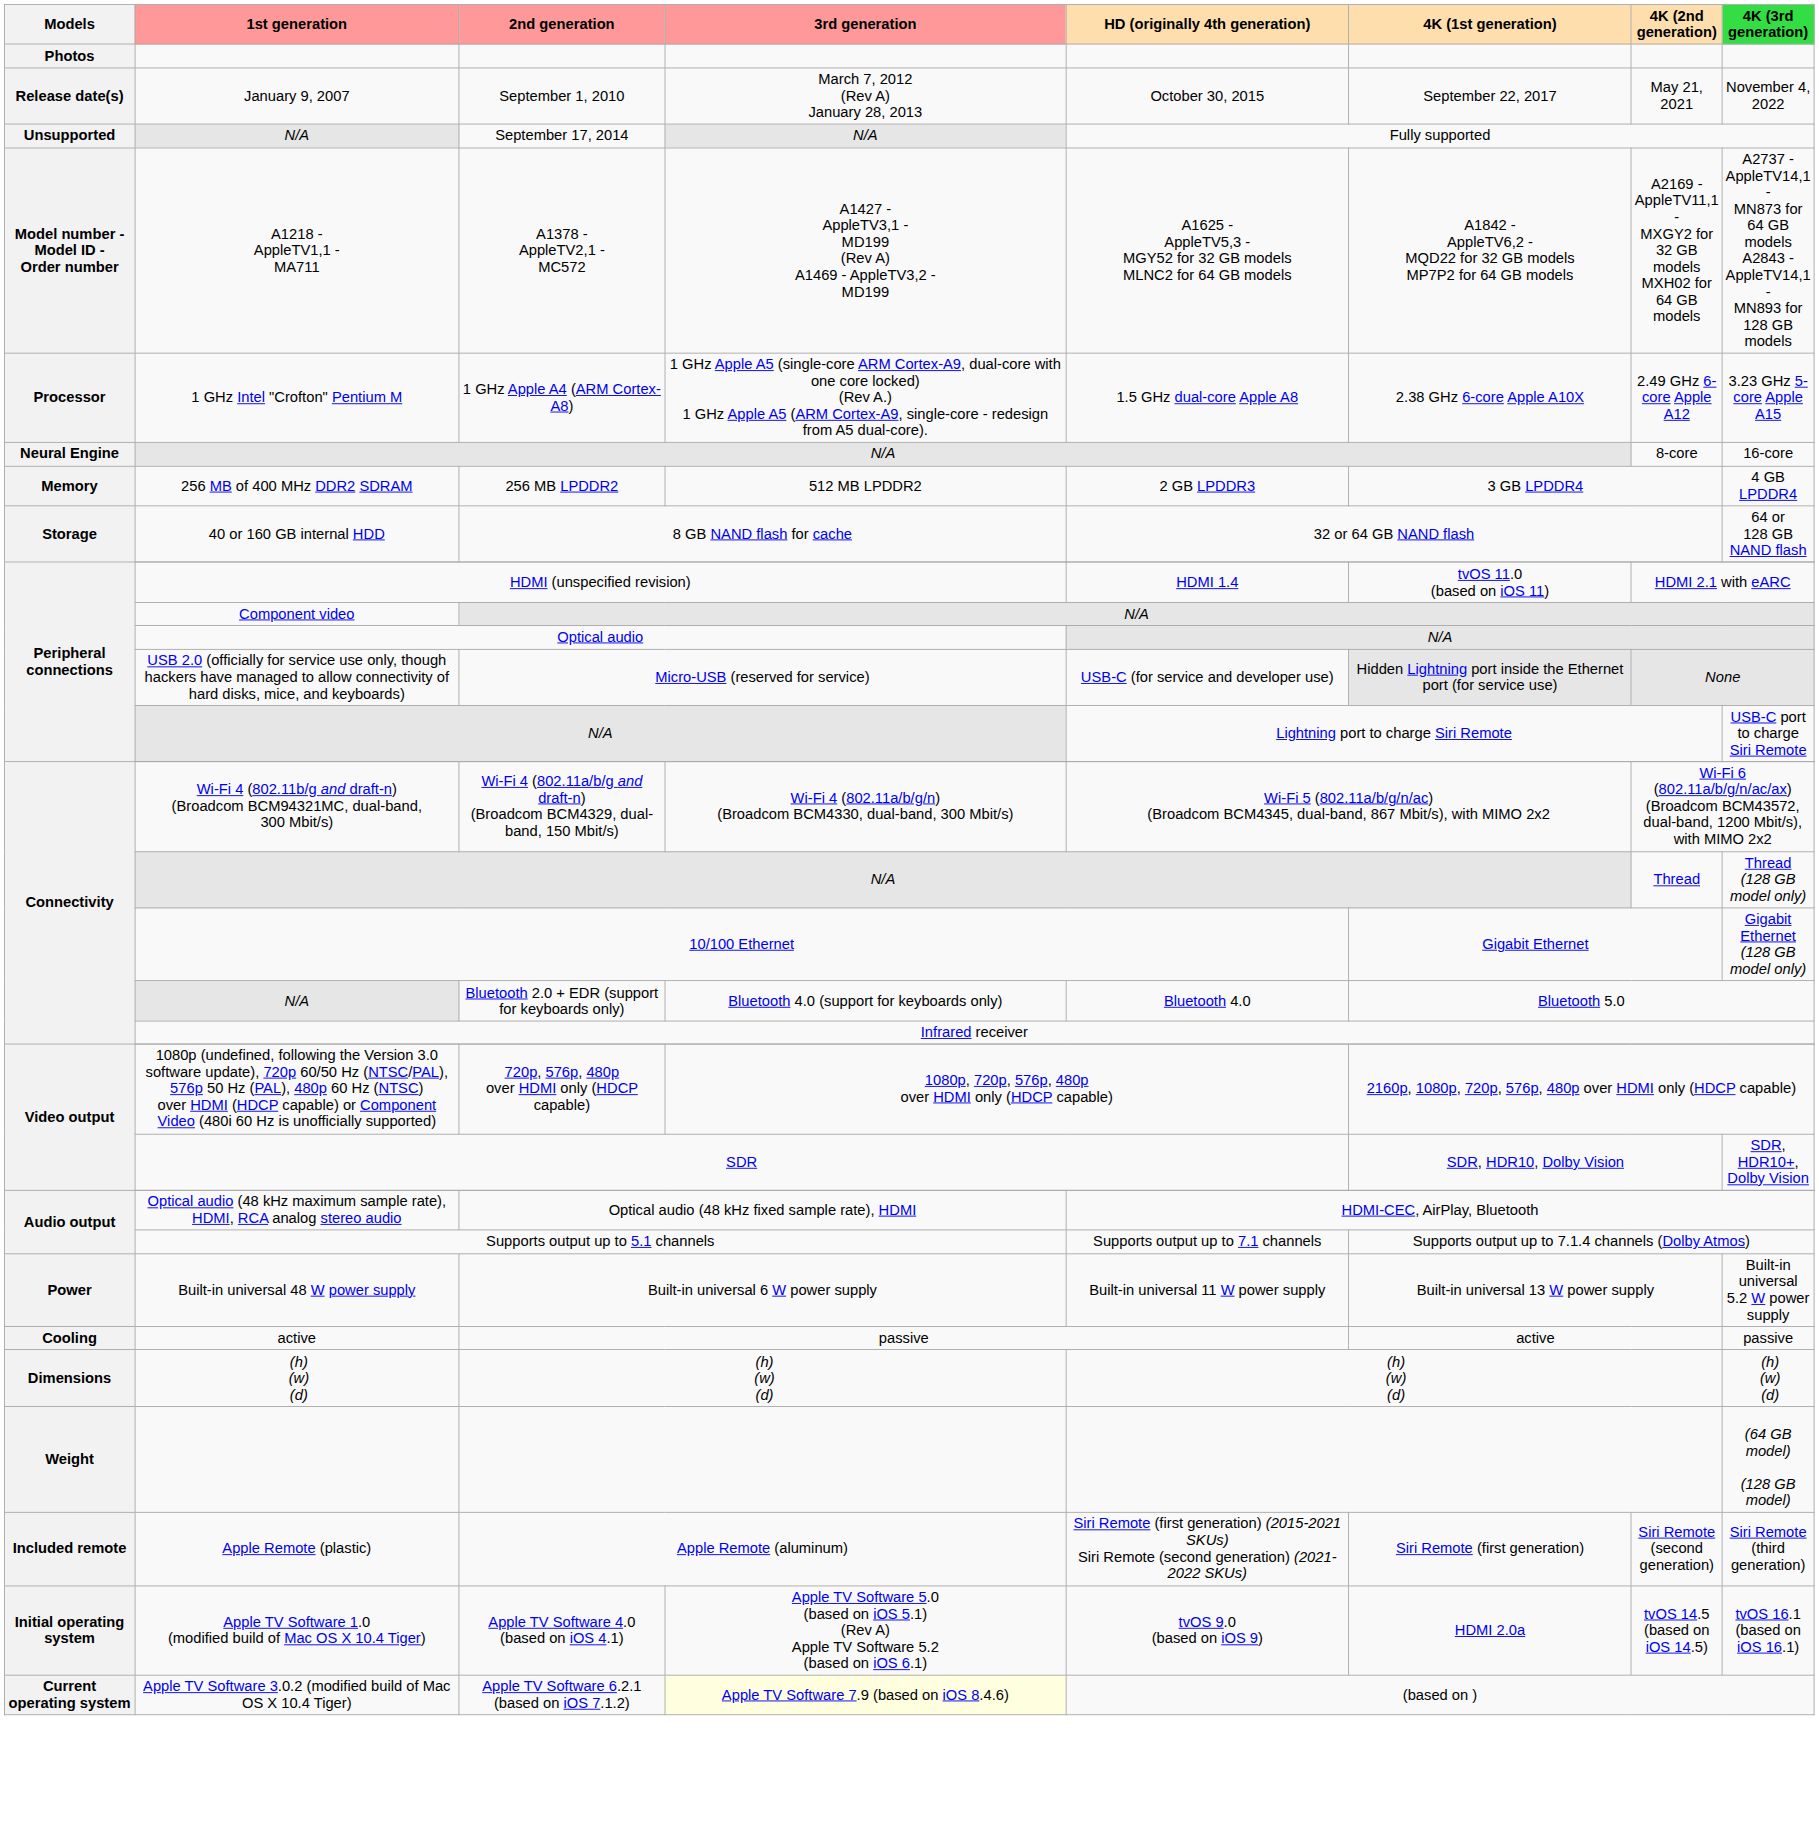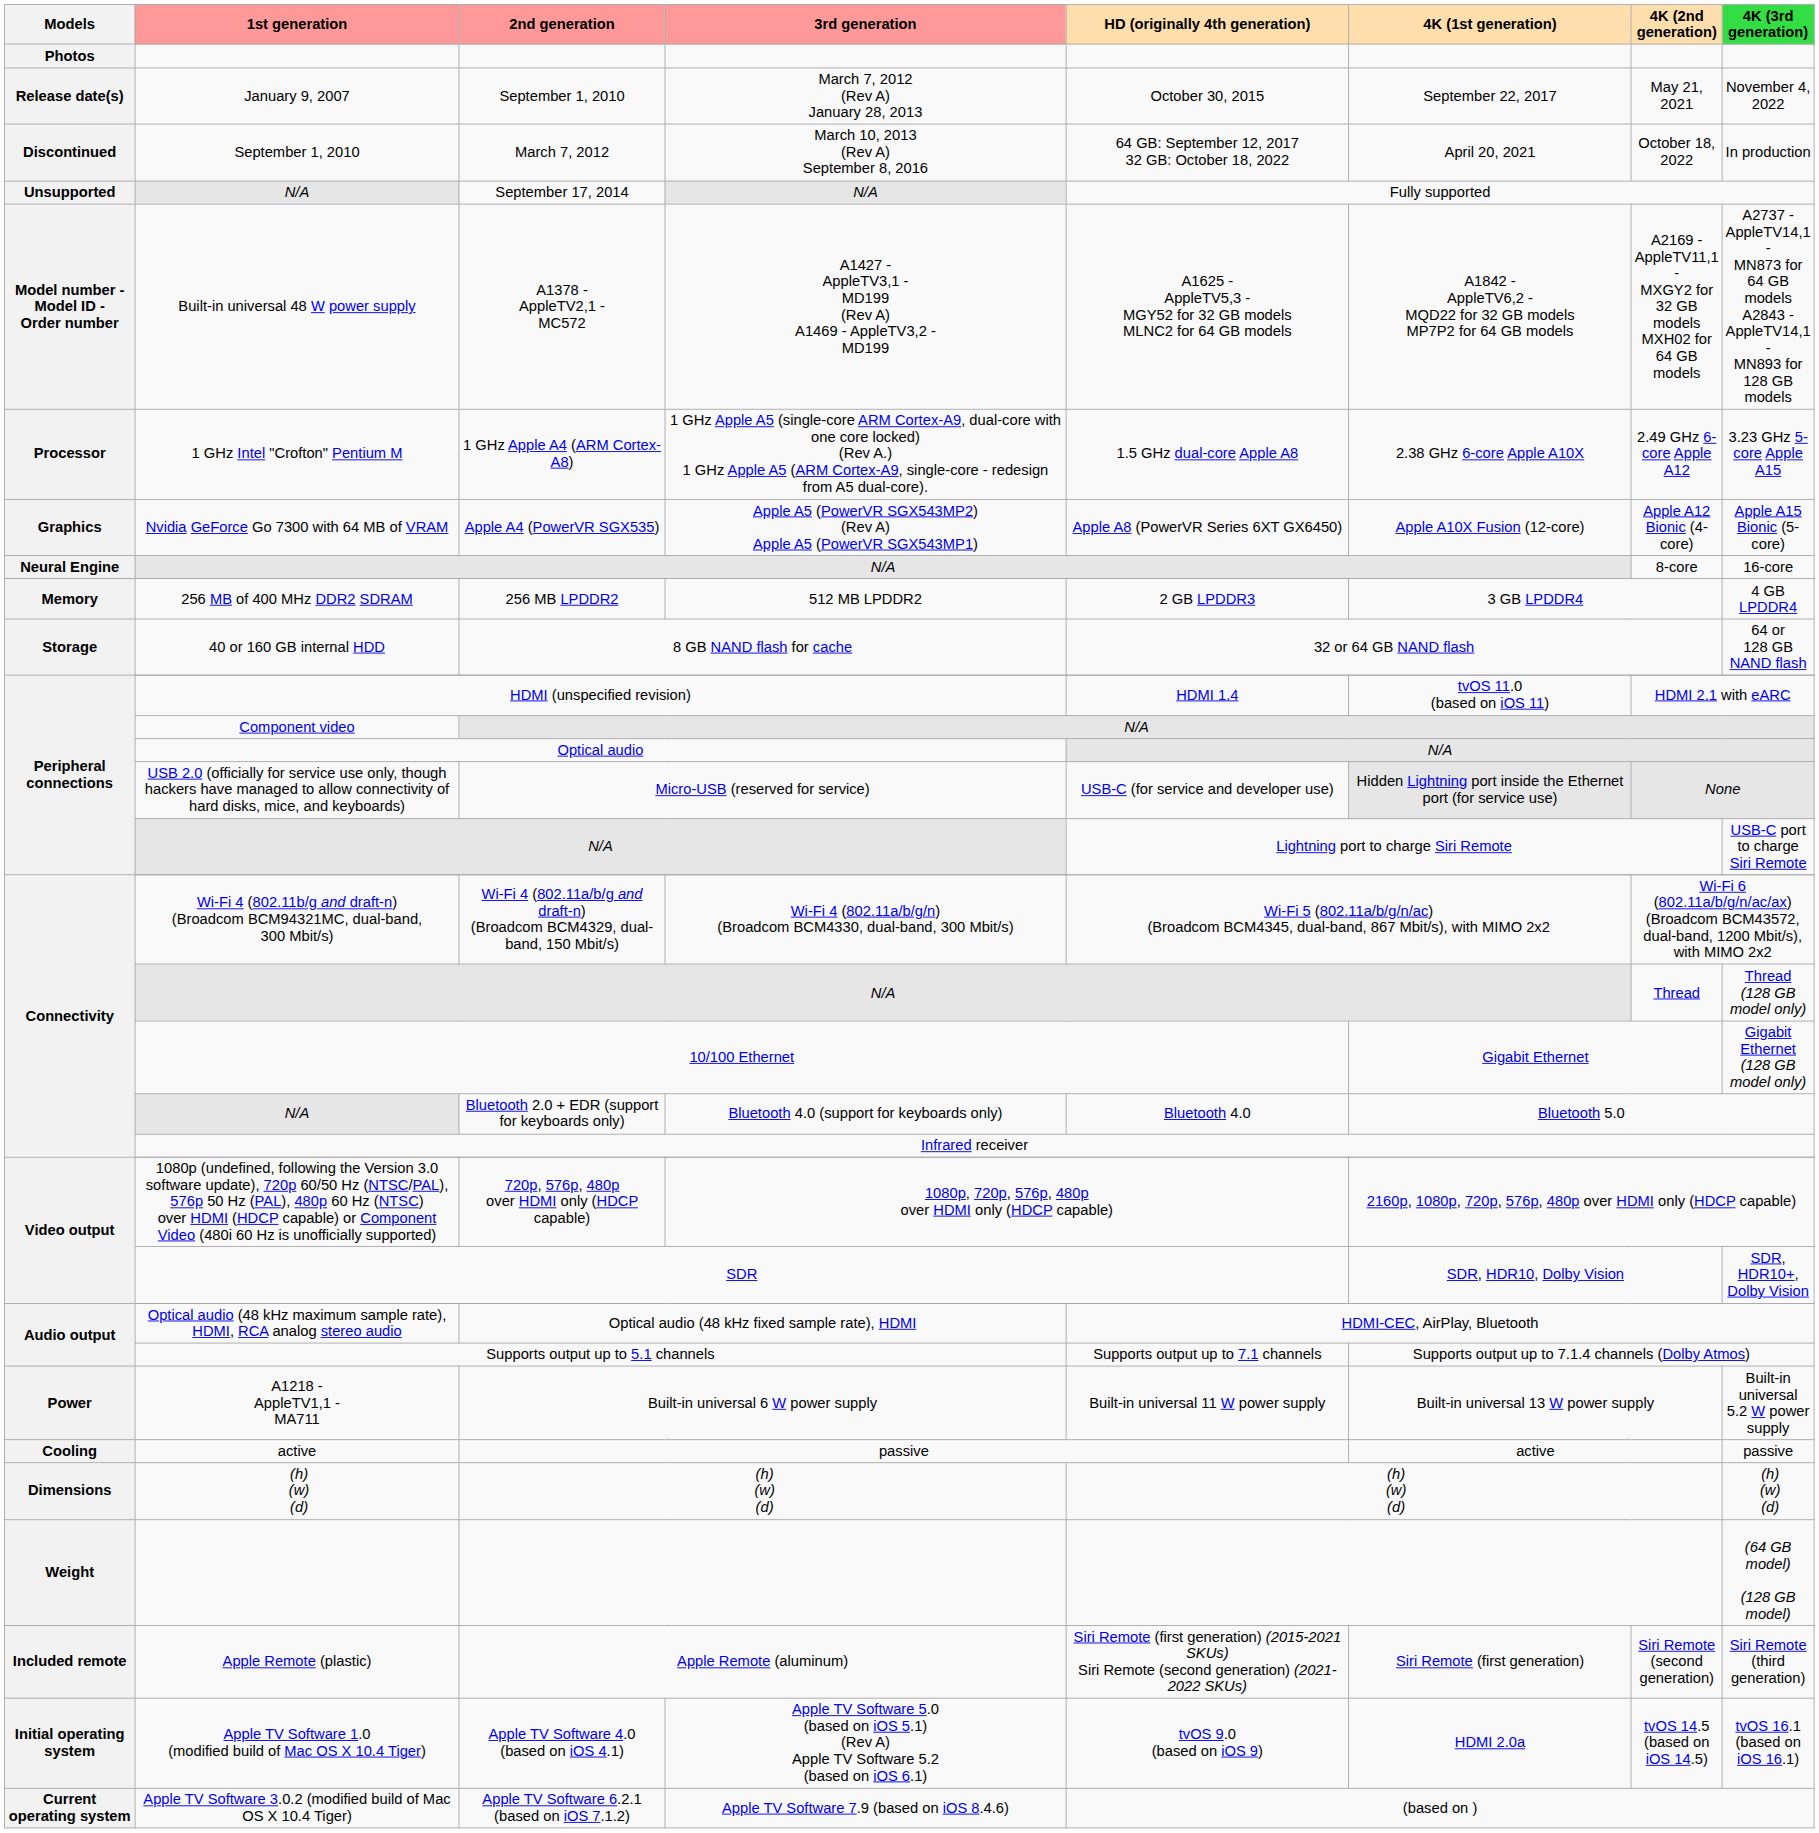+ row: (70, 152)
(297, 250) A1218 - AppleTV1,1 - MA711 -> (297, 306) Built-in universal 48 W power supply
+ row: (70, 527)
(297, 1290) Built-in universal 48 W power supply -> (297, 1402) A1218 - AppleTV1,1 - MA711
(865, 1695) lightyellow background -> (865, 1807) no background
